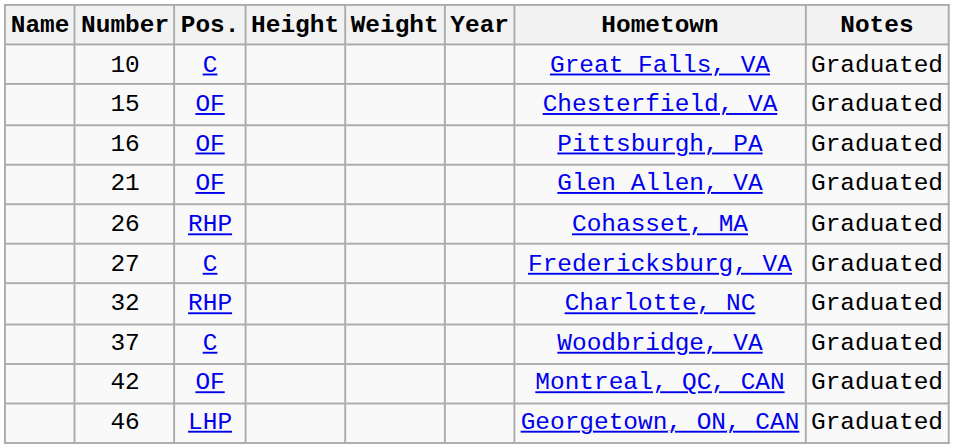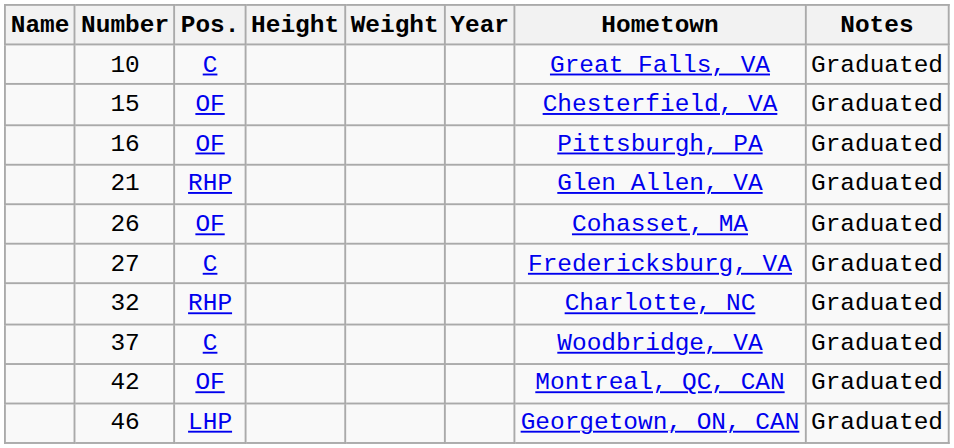(210, 184) OF -> (210, 184) RHP
(210, 224) RHP -> (210, 224) OF
